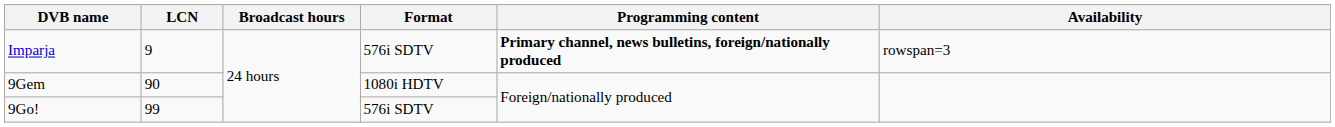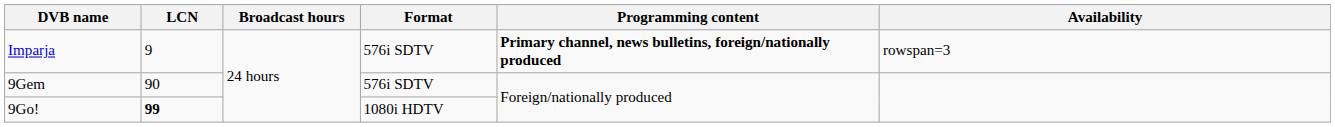(404, 85) 1080i HDTV -> (399, 85) 576i SDTV
(152, 110) normal -> (152, 110) bold
(399, 110) 576i SDTV -> (404, 110) 1080i HDTV
